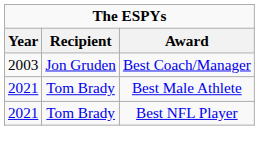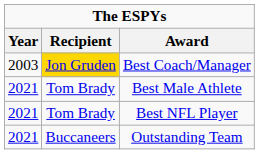(81, 64) no background -> (81, 64) gold background
+ row: (187, 137)
